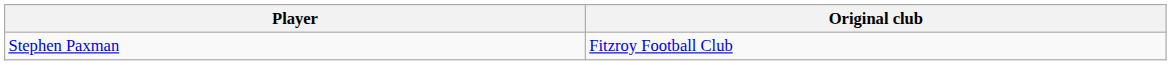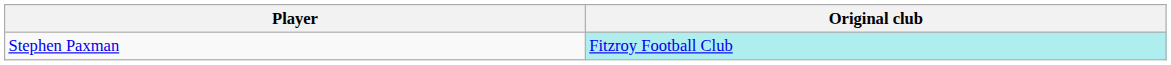(661, 45) no background -> (661, 45) paleturquoise background
